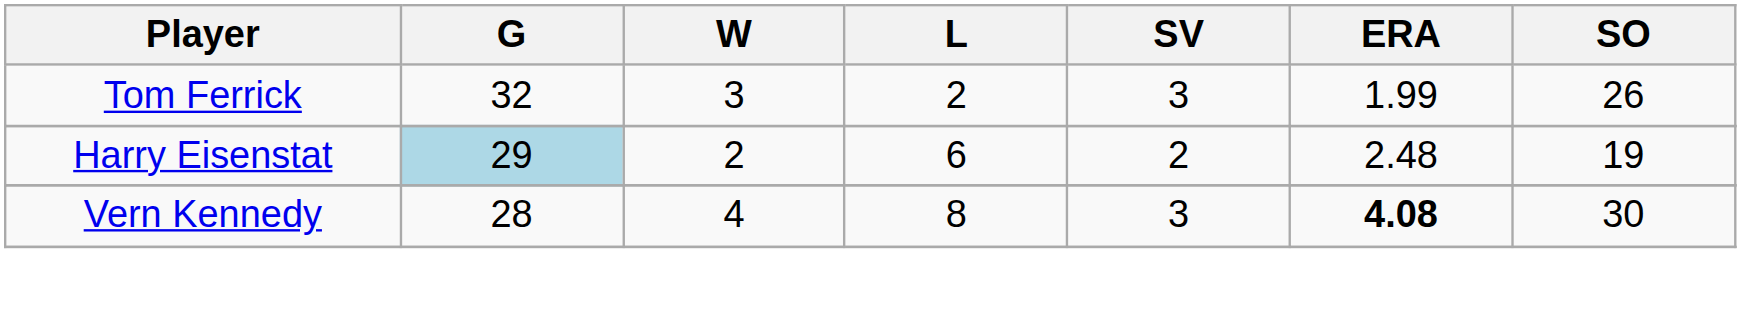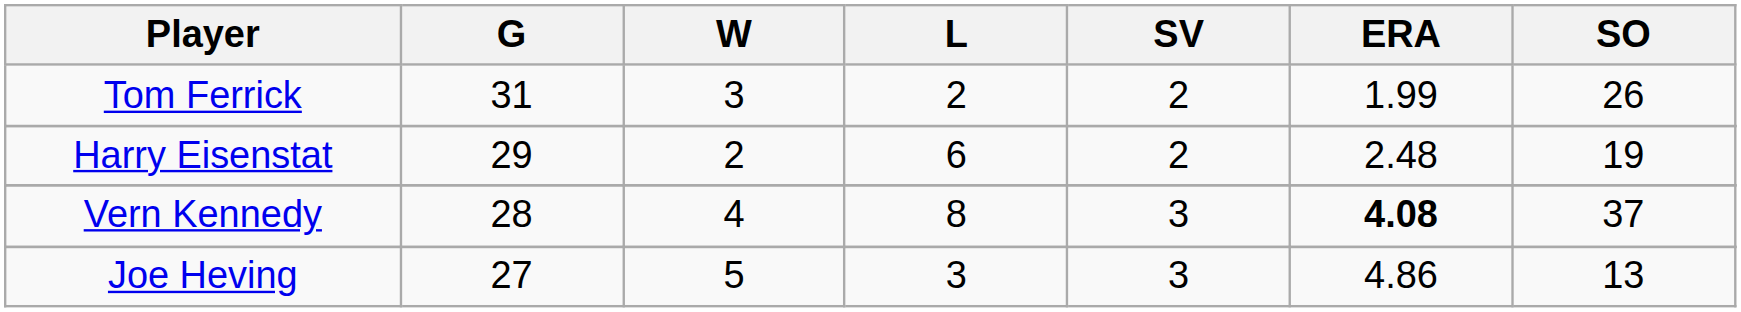(512, 94) 32 -> (512, 94) 31
(1179, 94) 3 -> (1179, 94) 2
(512, 154) lightblue background -> (512, 154) no background
(1623, 214) 30 -> (1623, 214) 37
+ row: (203, 275)
